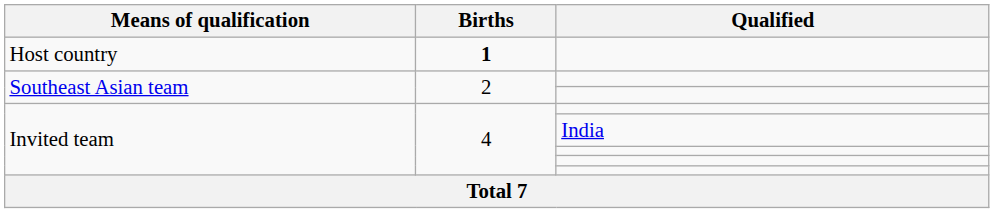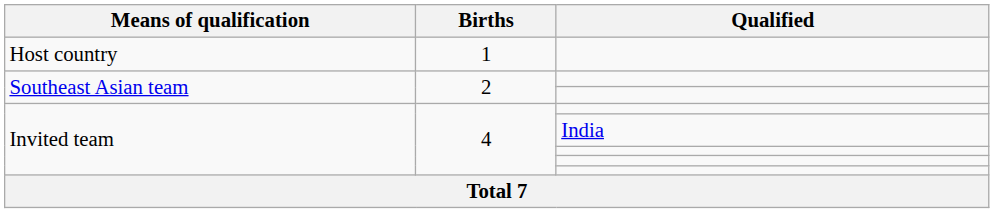(486, 53) bold -> (486, 53) normal
